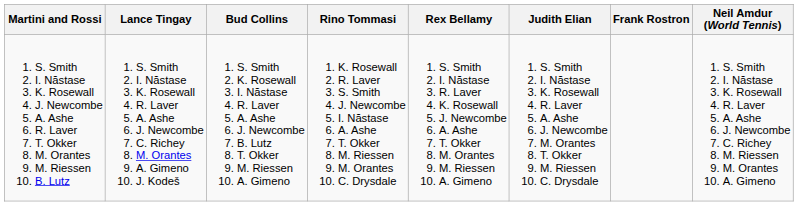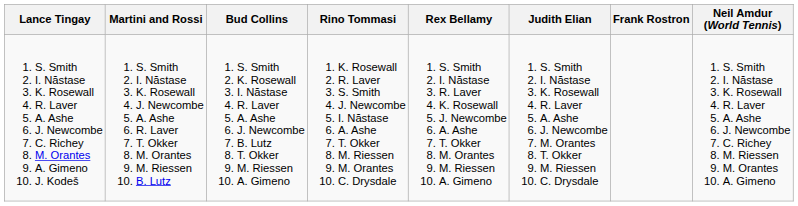columns swapped: (156, 19) <-> (55, 19)
